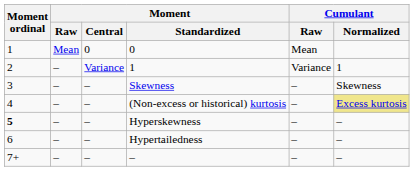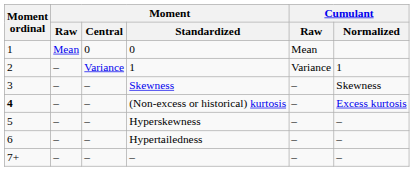(10, 103) normal -> (10, 103) bold
(371, 103) khaki background -> (371, 103) no background
(10, 121) bold -> (10, 121) normal
